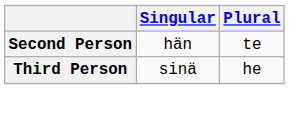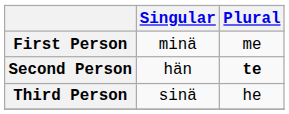+ row: (70, 44)
(252, 44) normal -> (252, 70) bold
